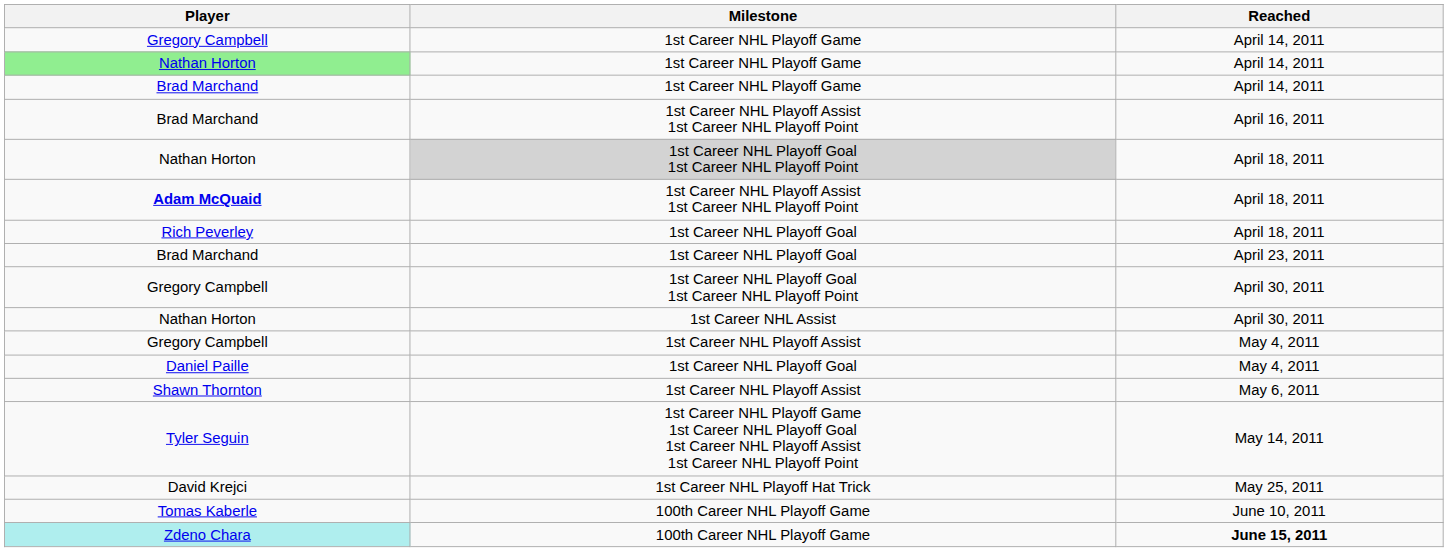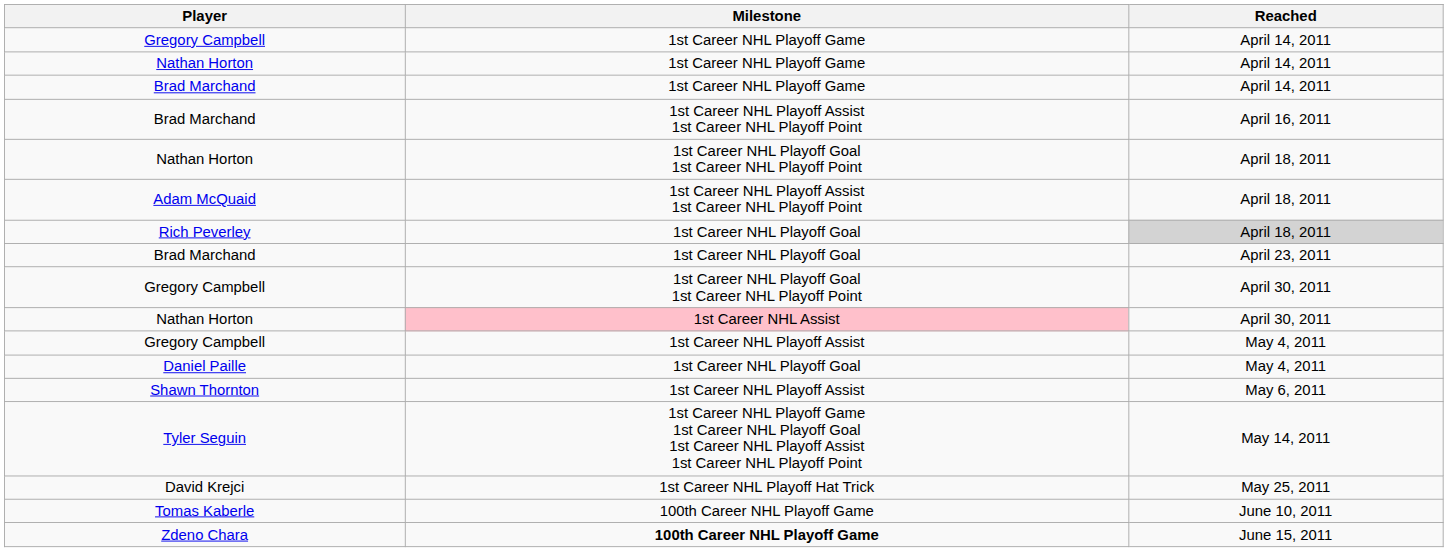(207, 63) lightgreen background -> (205, 63) no background
(763, 159) lightgrey background -> (767, 159) no background
(207, 199) bold -> (205, 199) normal
(1279, 231) no background -> (1286, 231) lightgrey background
(763, 319) no background -> (767, 319) pink background
(207, 534) paleturquoise background -> (205, 534) no background
(763, 534) normal -> (767, 534) bold
(1279, 534) bold -> (1286, 534) normal
